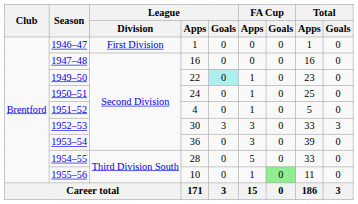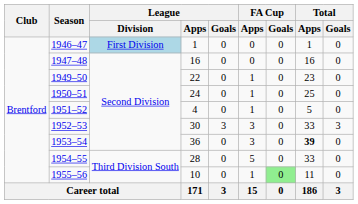(135, 45) no background -> (135, 45) lightblue background
(224, 77) paleturquoise background -> (224, 77) no background
(309, 142) normal -> (309, 142) bold
